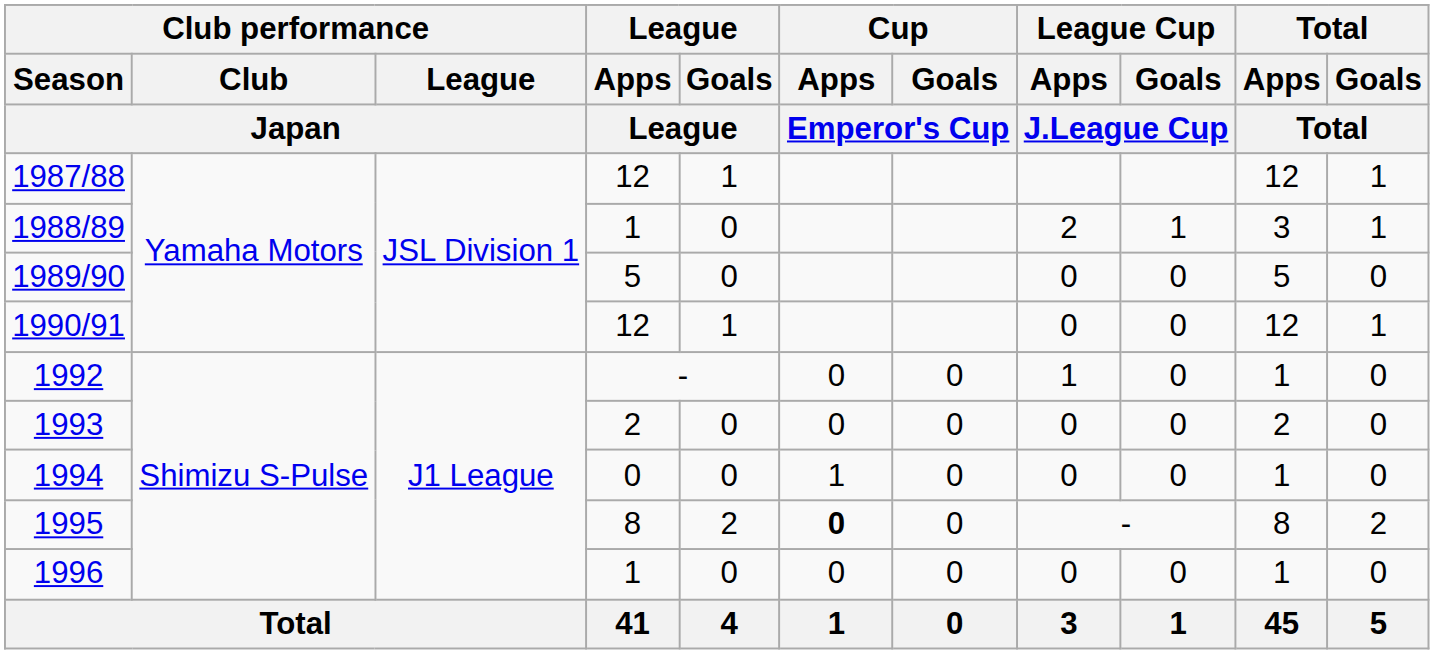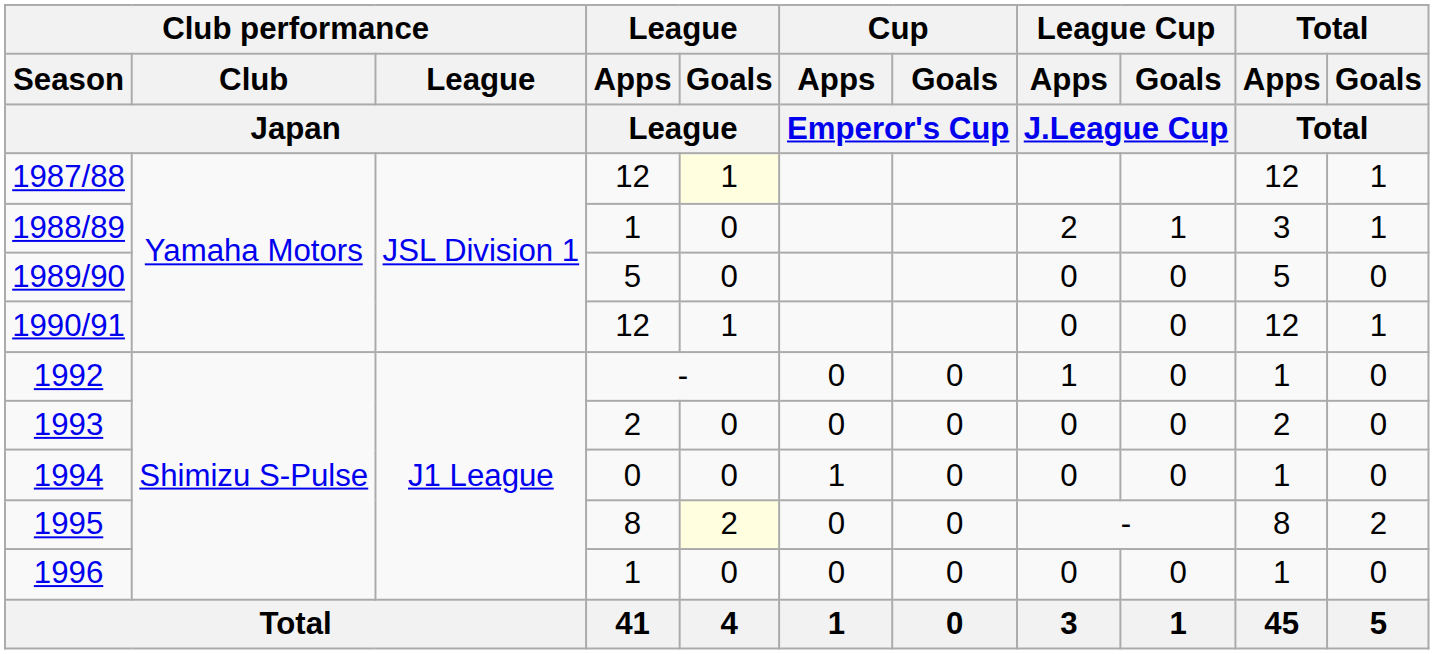(729, 177) no background -> (729, 177) lightyellow background
(729, 524) no background -> (729, 524) lightyellow background
(836, 524) bold -> (836, 524) normal
